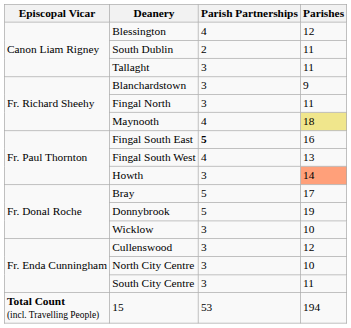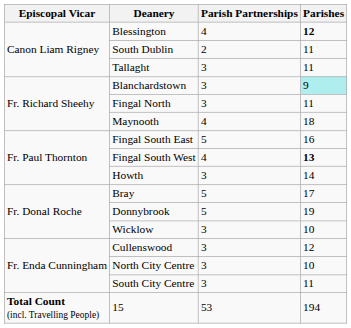(309, 31) normal -> (309, 31) bold
(306, 85) no background -> (306, 85) paleturquoise background
(309, 121) khaki background -> (309, 121) no background
(204, 139) bold -> (204, 139) normal
(309, 157) normal -> (309, 157) bold
(309, 175) lightsalmon background -> (309, 175) no background
